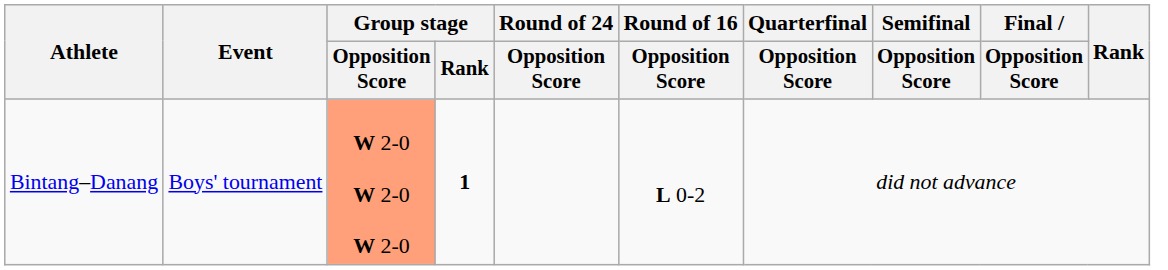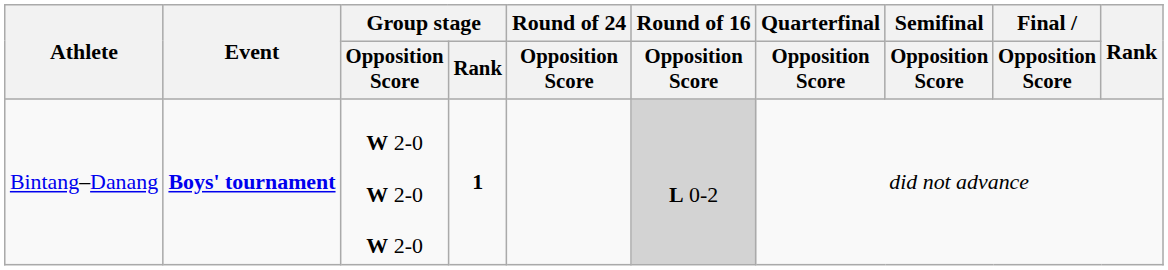(245, 182) normal -> (252, 182) bold
(382, 195) lightsalmon background -> (395, 195) no background
(681, 195) no background -> (694, 195) lightgrey background
